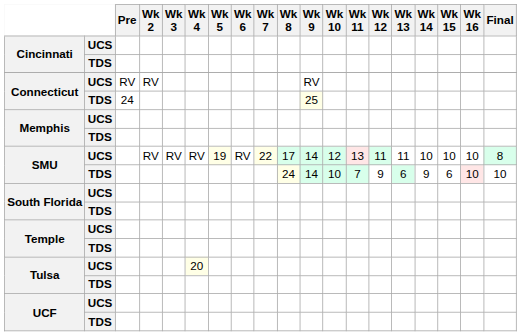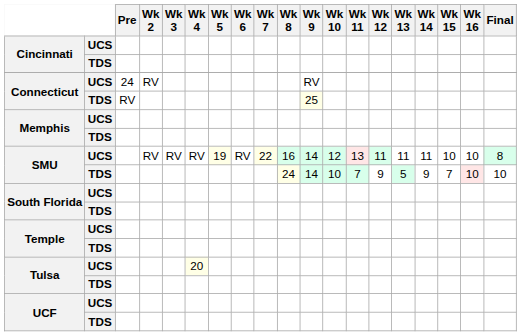(127, 82) RV -> (127, 82) 24
(127, 101) 24 -> (127, 101) RV
(289, 156) 17 -> (289, 156) 16
(426, 156) 10 -> (426, 156) 11
(403, 174) 6 -> (403, 174) 5
(449, 174) 6 -> (449, 174) 7
